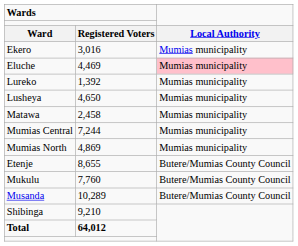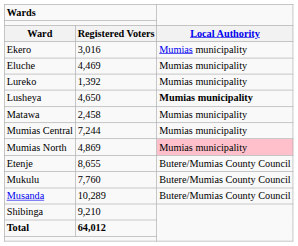(203, 66) pink background -> (203, 66) no background
(203, 98) normal -> (206, 98) bold
(203, 147) no background -> (203, 147) pink background
